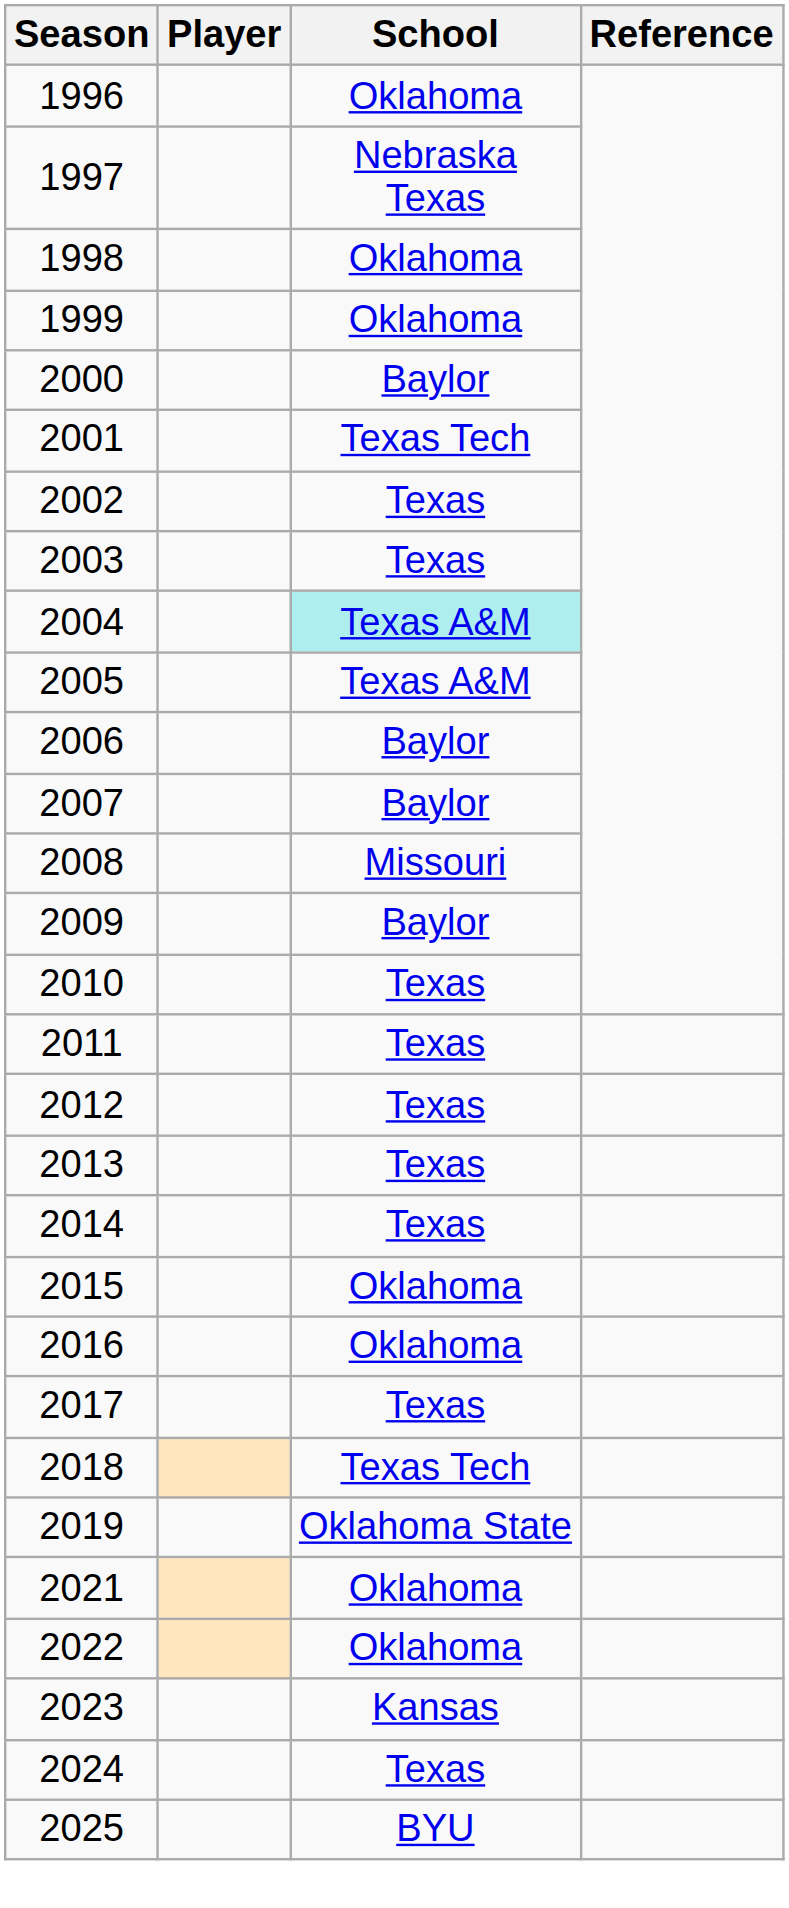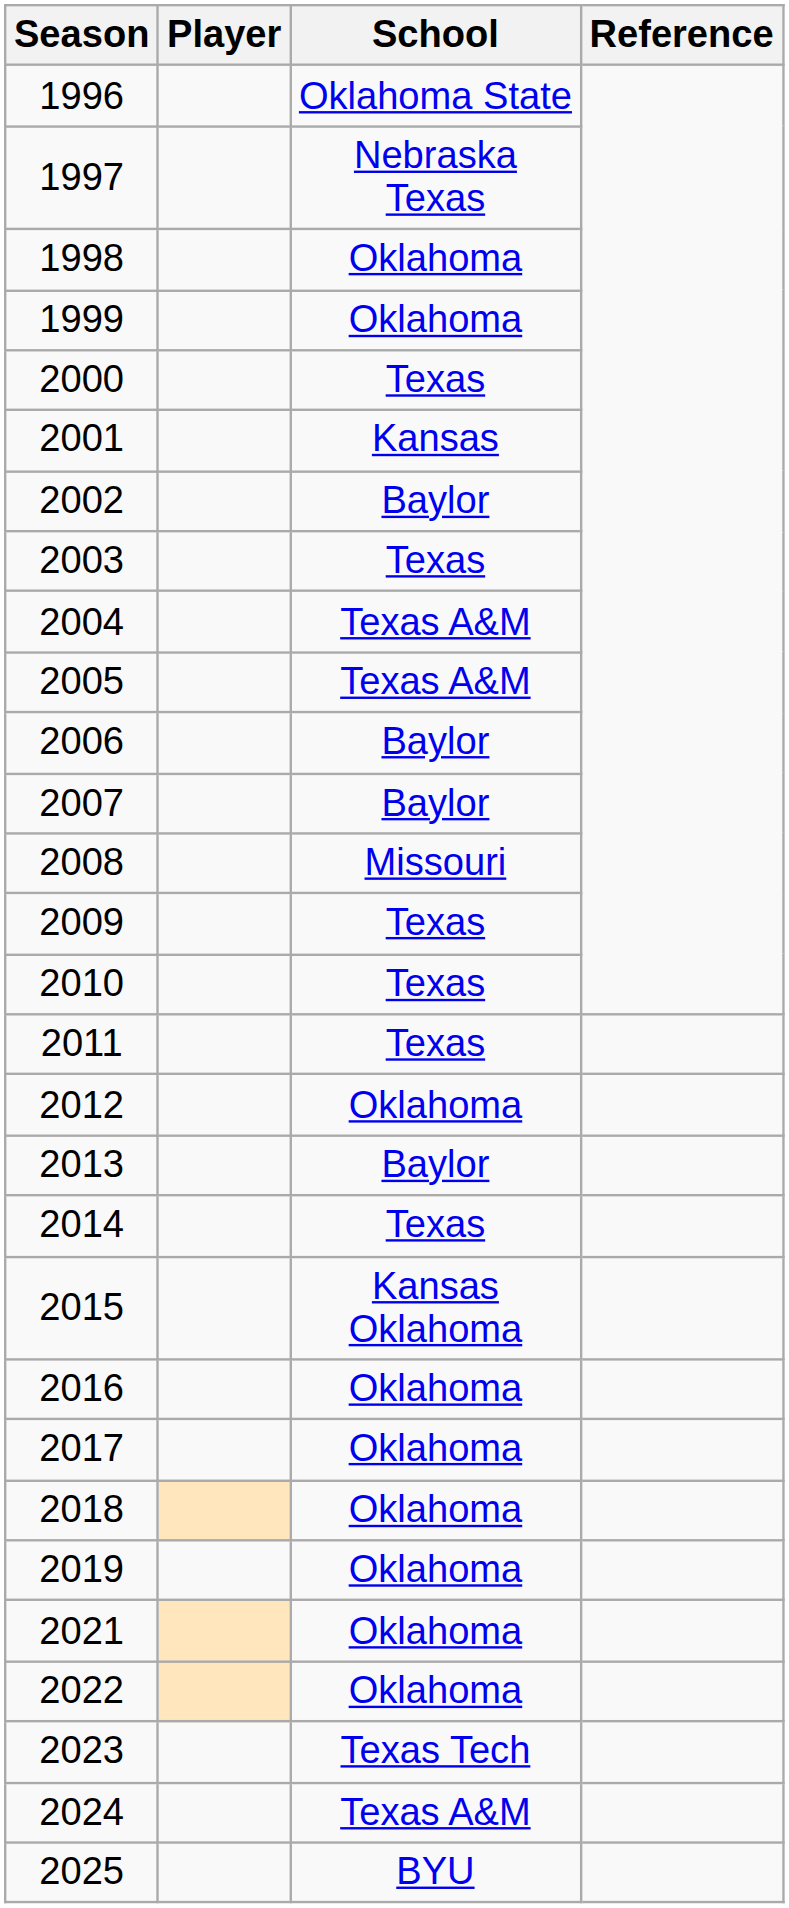(435, 95) Oklahoma -> (435, 95) Oklahoma State
(435, 379) Baylor -> (435, 379) Texas
(435, 439) Texas Tech -> (435, 439) Kansas
(435, 500) Texas -> (435, 500) Baylor
(435, 621) paleturquoise background -> (435, 621) no background
(435, 923) Baylor -> (435, 923) Texas
(435, 1104) Texas -> (435, 1104) Oklahoma
(435, 1164) Texas -> (435, 1164) Baylor
(435, 1285) Oklahoma -> (435, 1306) Kansas Oklahoma
(435, 1406) Texas -> (435, 1449) Oklahoma
(435, 1466) Texas Tech -> (435, 1509) Oklahoma
(435, 1526) Oklahoma State -> (435, 1569) Oklahoma
(435, 1708) Kansas -> (435, 1750) Texas Tech
(435, 1768) Texas -> (435, 1811) Texas A&M
